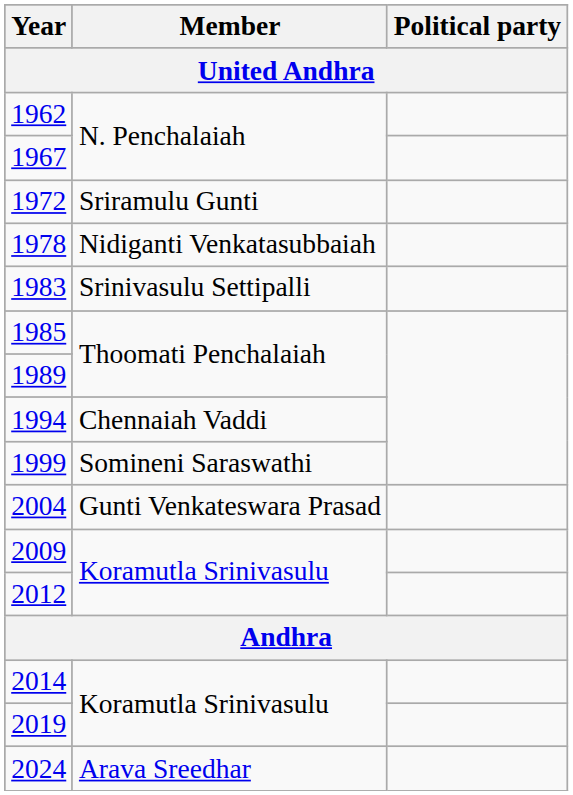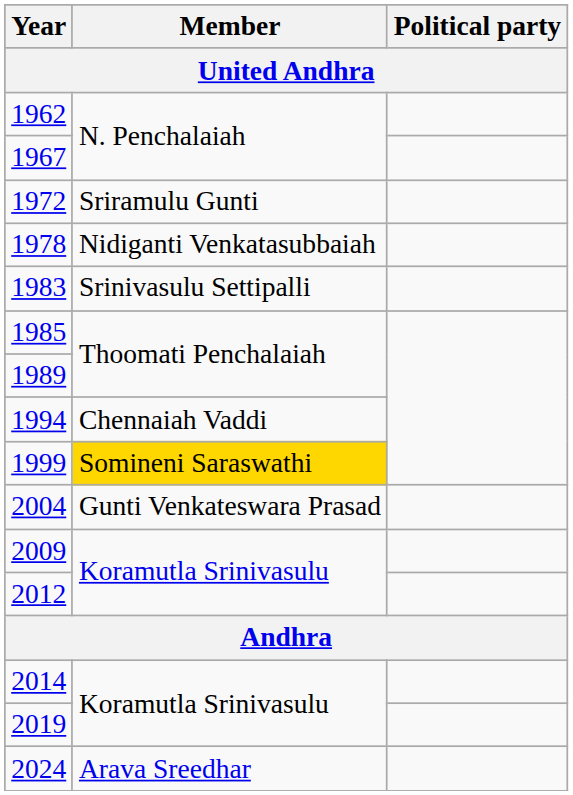(195, 462) no background -> (195, 462) gold background
